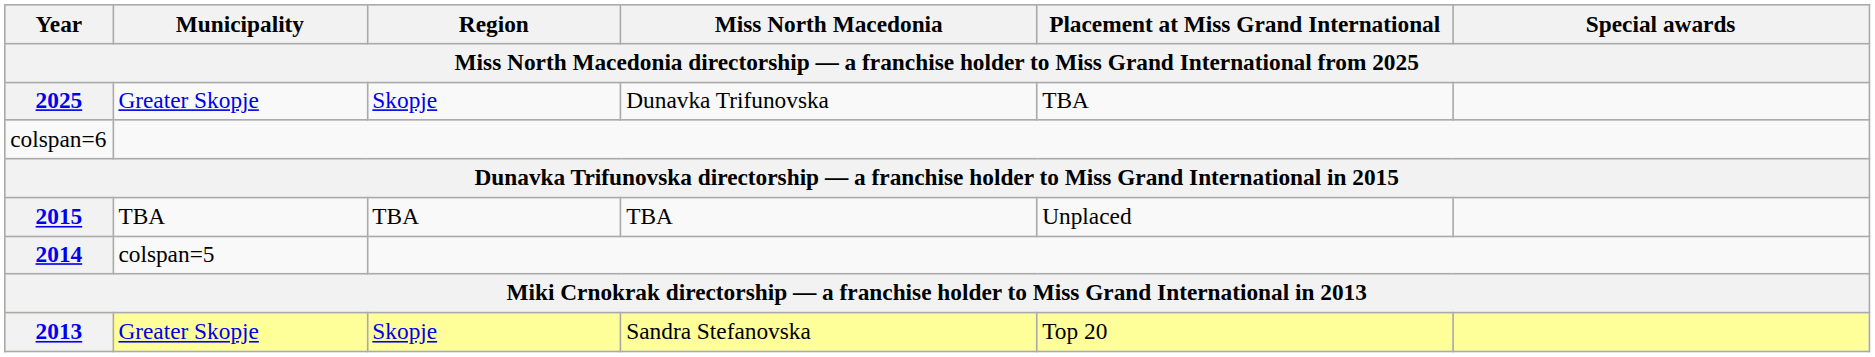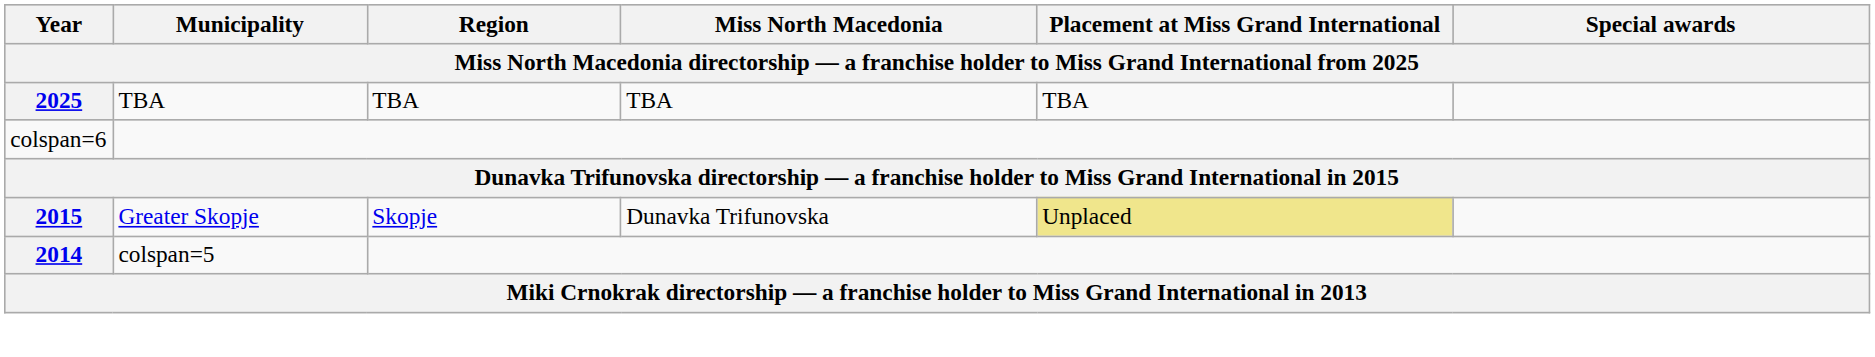(189, 101) Greater Skopje -> (142, 101) TBA
(405, 101) Skopje -> (396, 101) TBA
(728, 101) Dunavka Trifunovska -> (650, 101) TBA
(142, 216) TBA -> (189, 216) Greater Skopje
(396, 216) TBA -> (405, 216) Skopje
(650, 216) TBA -> (728, 216) Dunavka Trifunovska
(1087, 216) no background -> (1087, 216) khaki background
- row: (59, 331)
